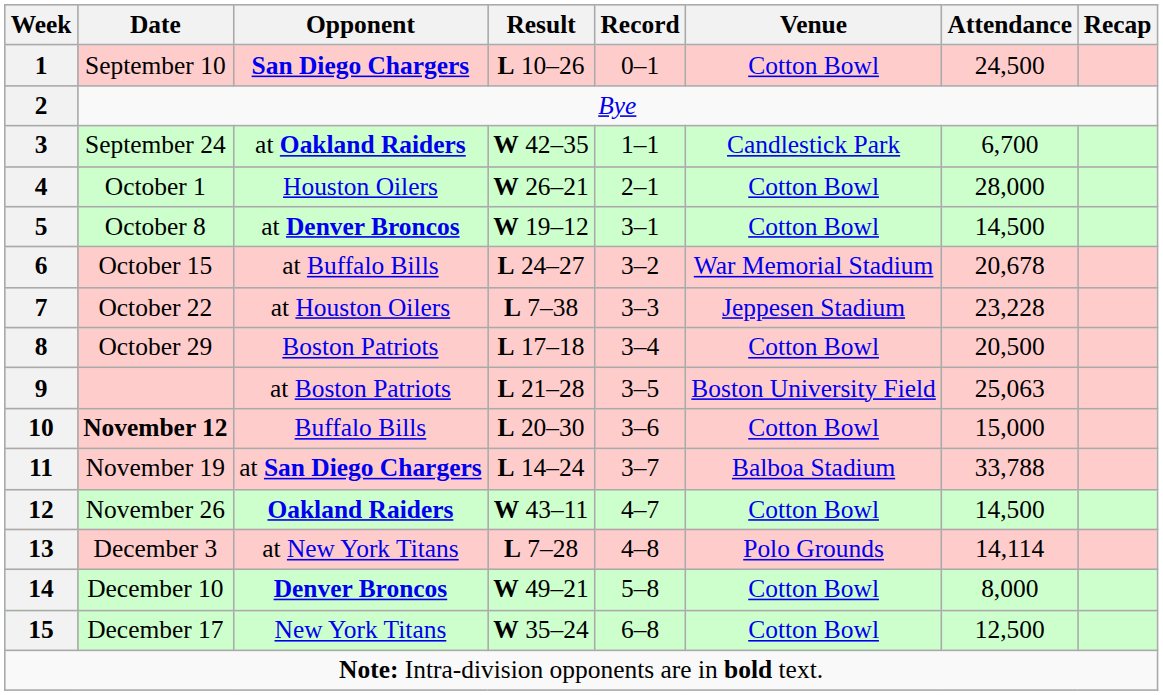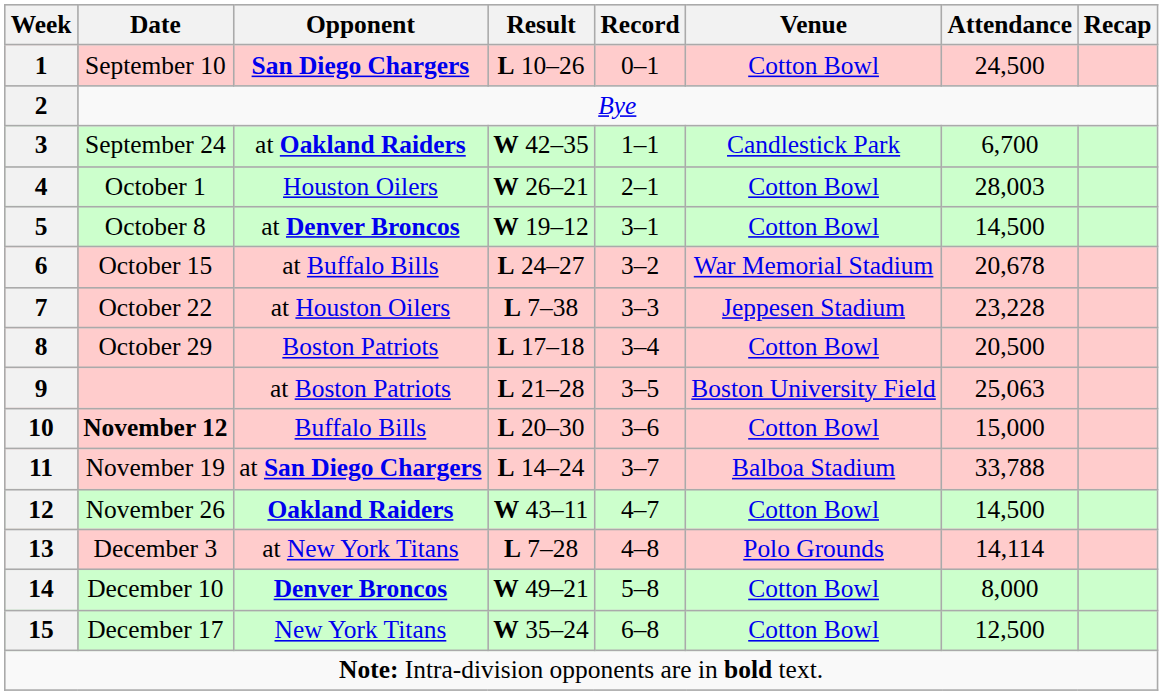(1010, 186) 28,000 -> (1010, 186) 28,003
